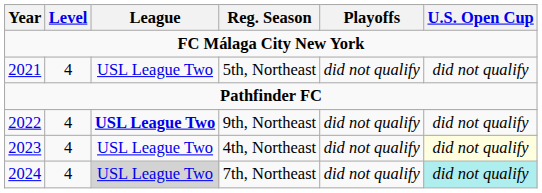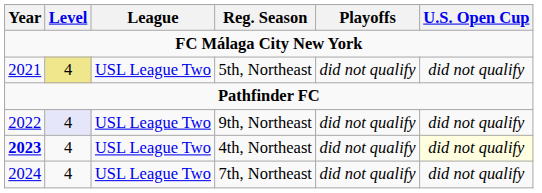(68, 69) no background -> (68, 69) khaki background
(68, 122) no background -> (68, 122) lavender background
(155, 122) bold -> (153, 122) normal
(25, 148) normal -> (25, 148) bold
(155, 174) lightgrey background -> (153, 174) no background
(481, 174) paleturquoise background -> (476, 174) no background
